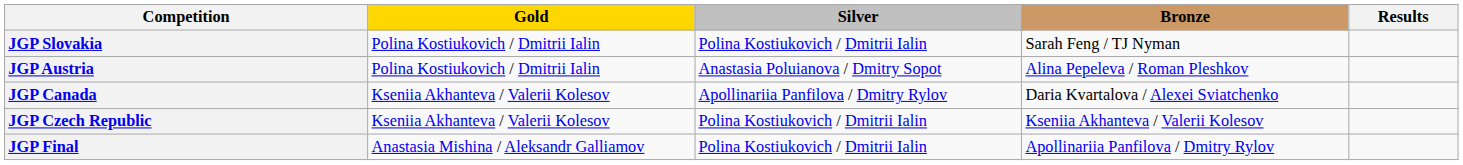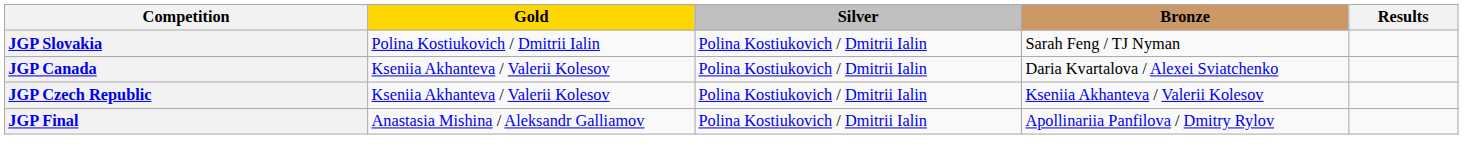- row: (51, 69)
(823, 95) Apollinariia Panfilova / Dmitry Rylov -> (813, 69) Polina Kostiukovich / Dmitrii Ialin
